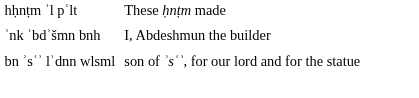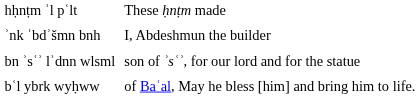+ row: (52, 86)
